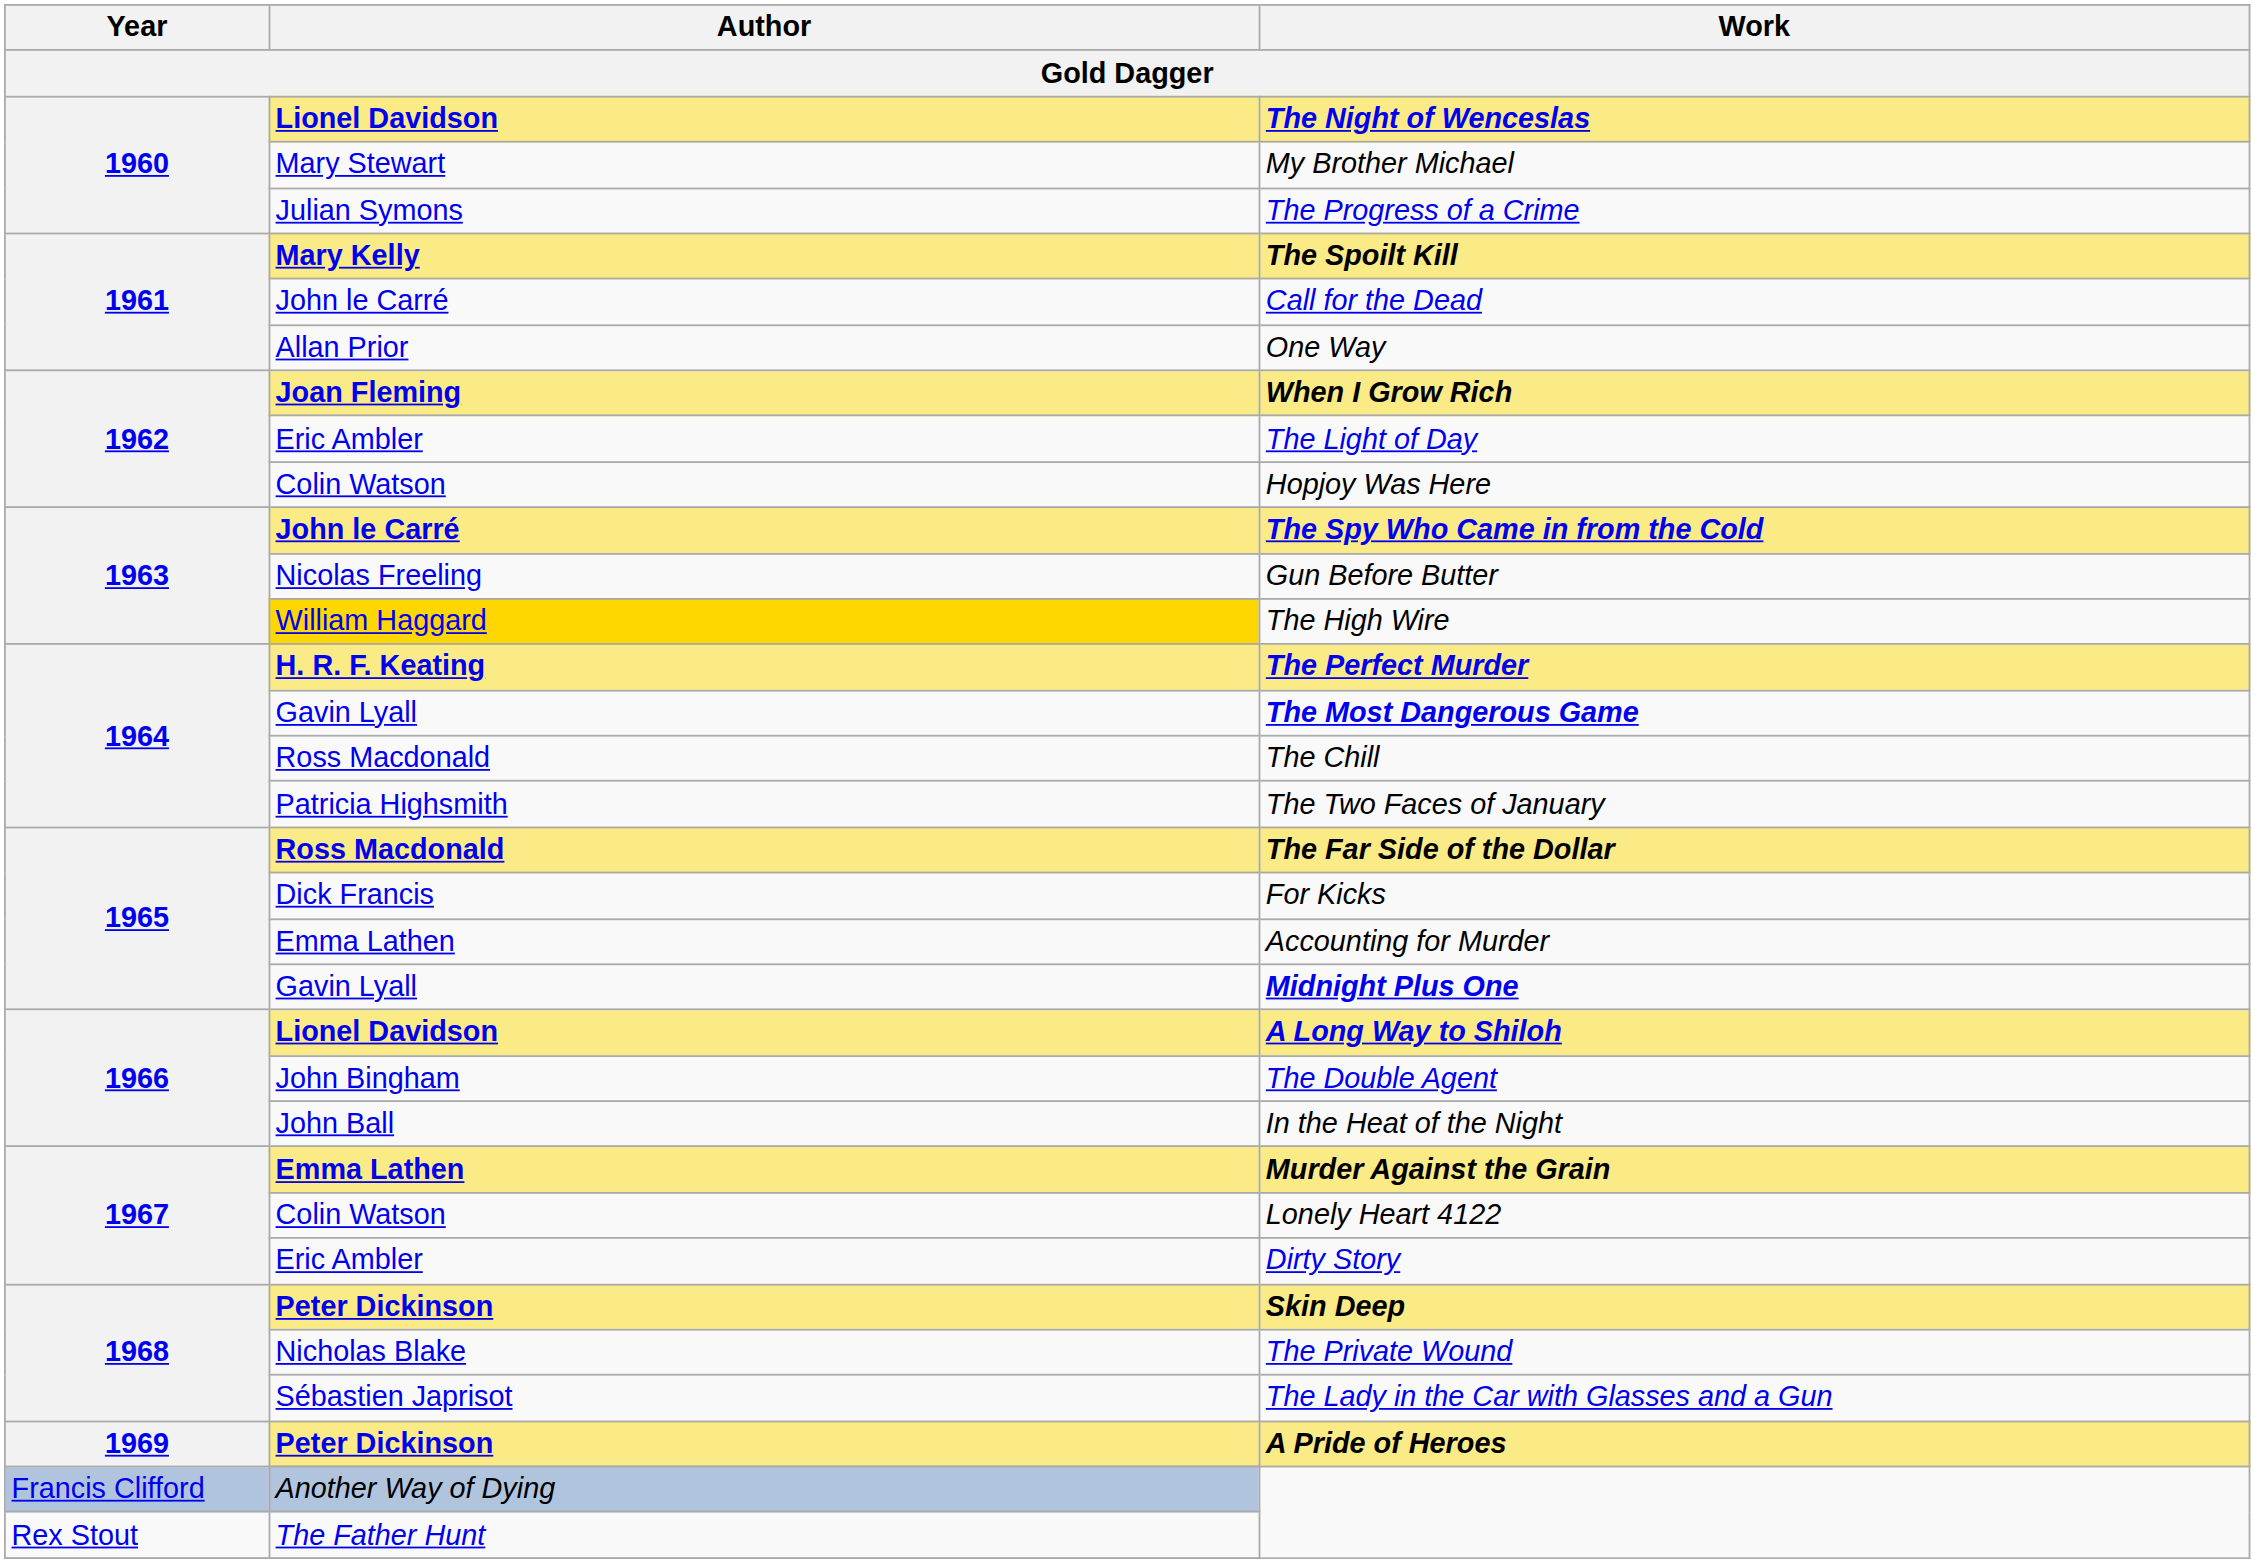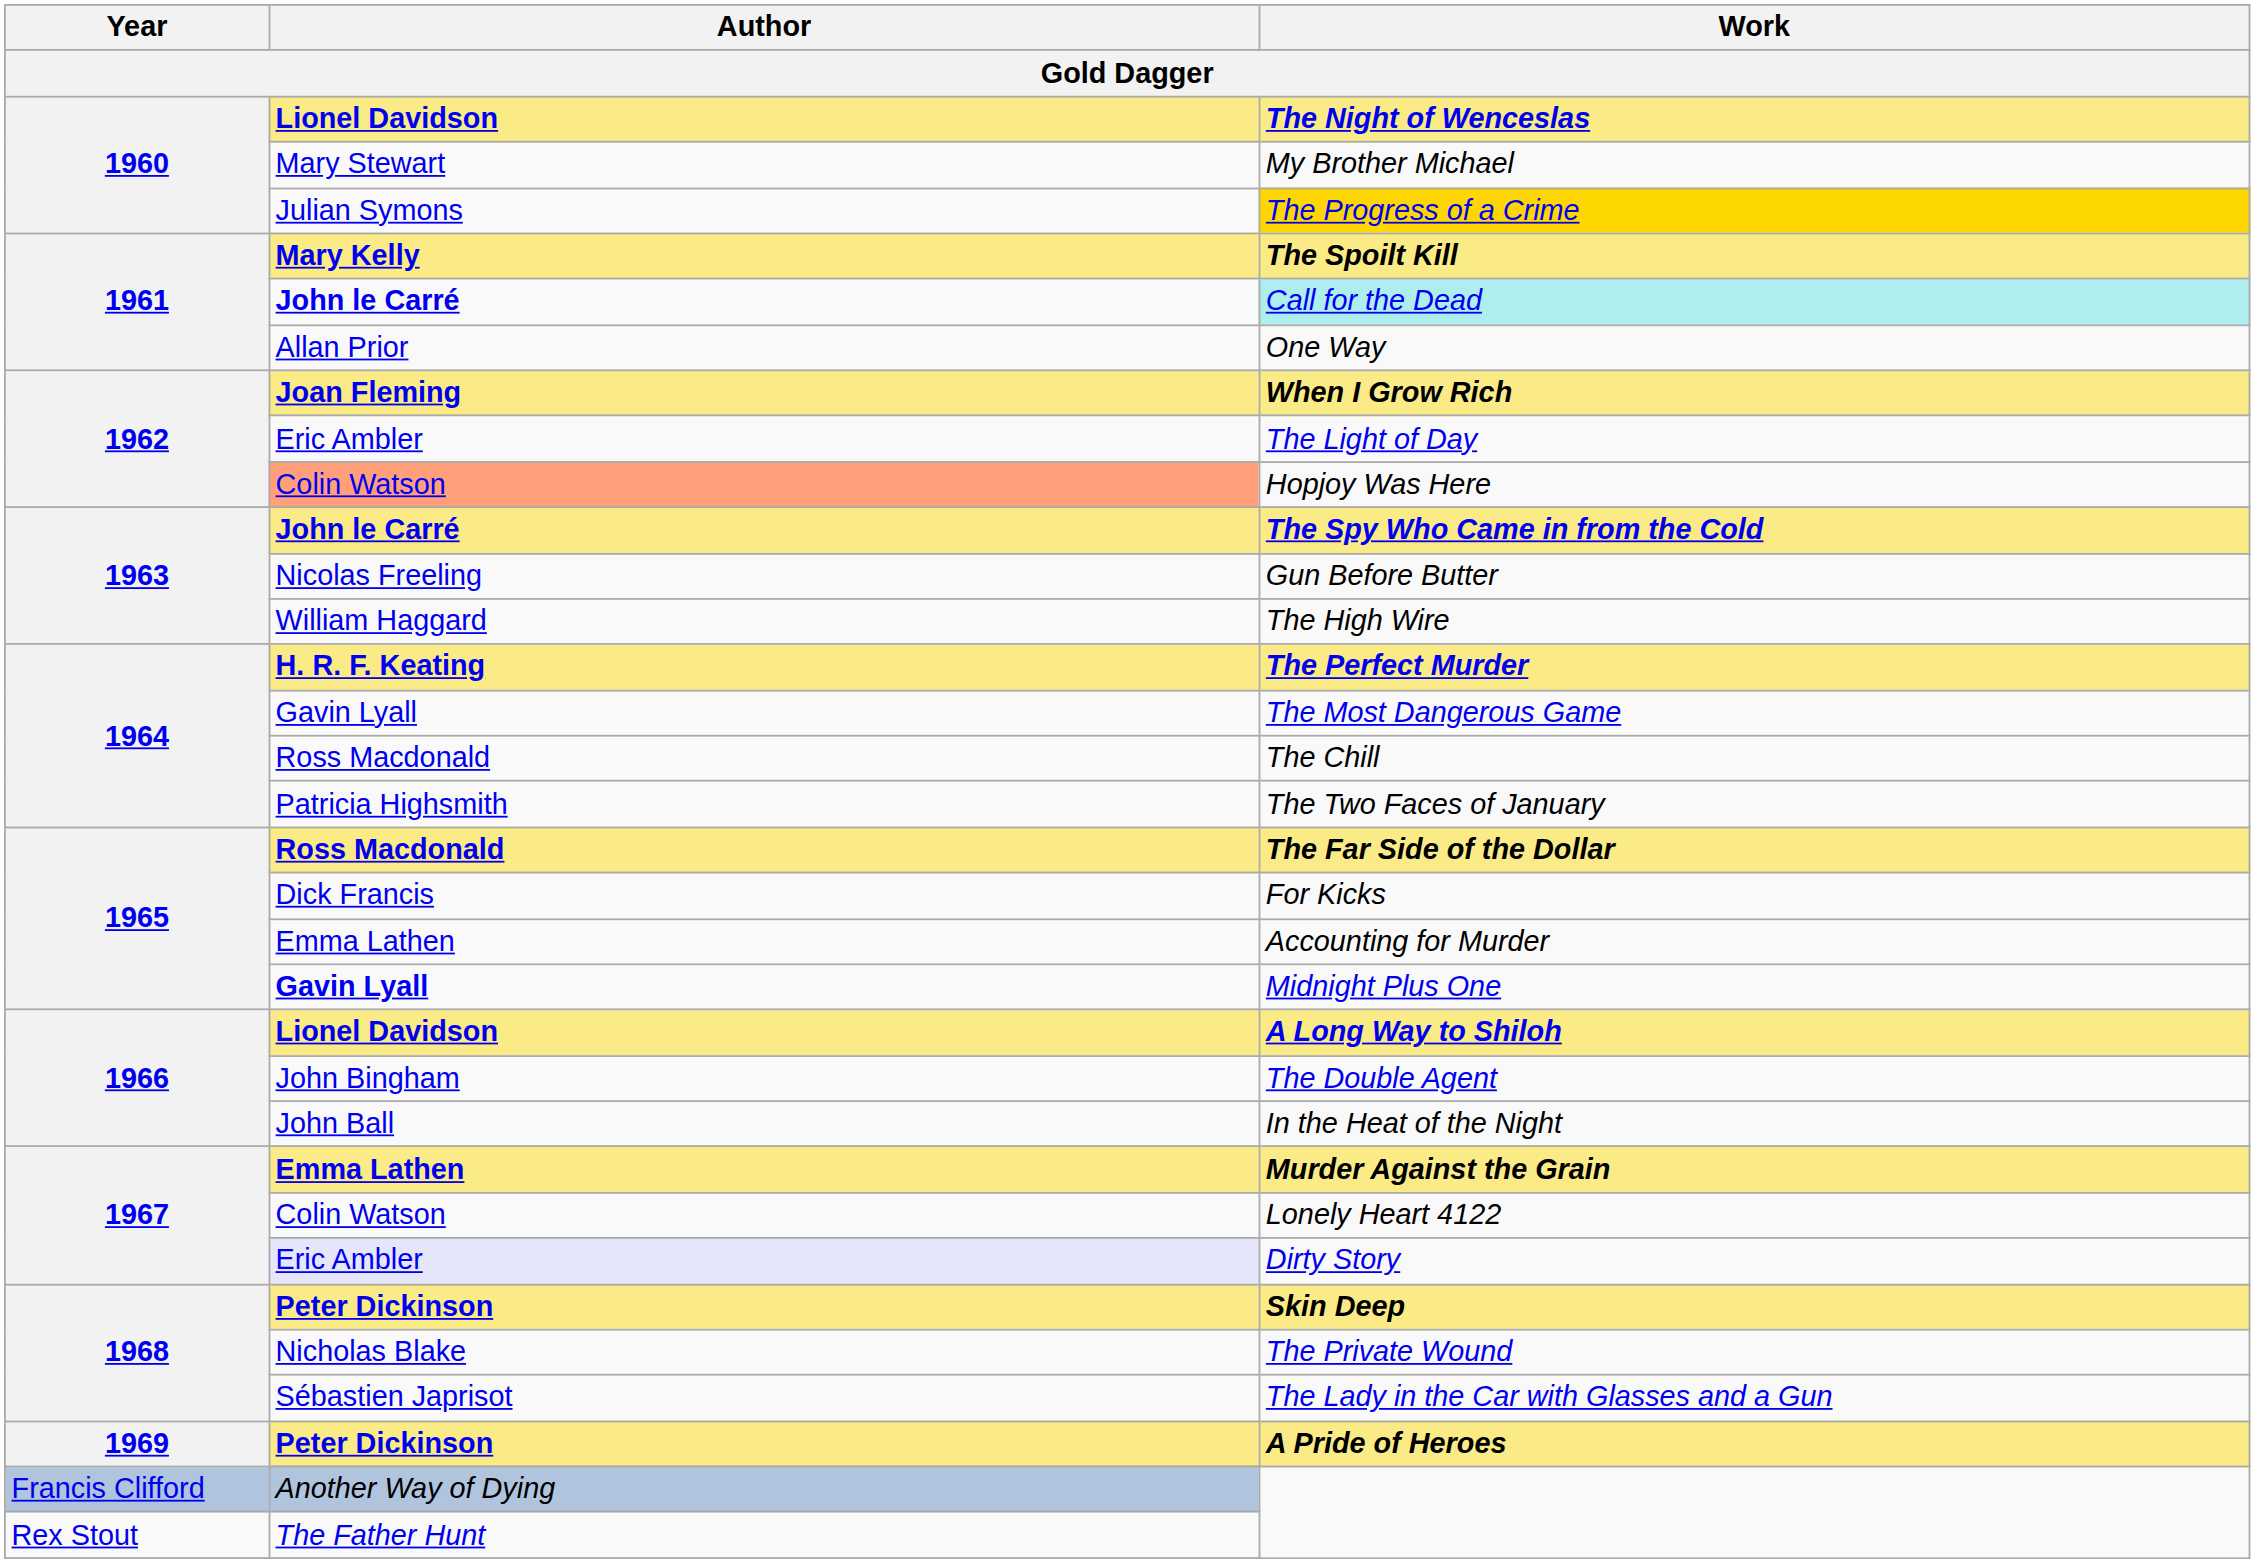(1423, 210) no background -> (1423, 210) gold background
(362, 301) normal -> (368, 301) bold
(1374, 301) no background -> (1374, 301) paleturquoise background
(361, 484) no background -> (361, 484) lightsalmon background
(381, 621) gold background -> (381, 621) no background
(1452, 712) bold -> (1444, 712) normal
(346, 986) normal -> (352, 986) bold
(1392, 986) bold -> (1383, 986) normal
(349, 1260) no background -> (349, 1260) lavender background
